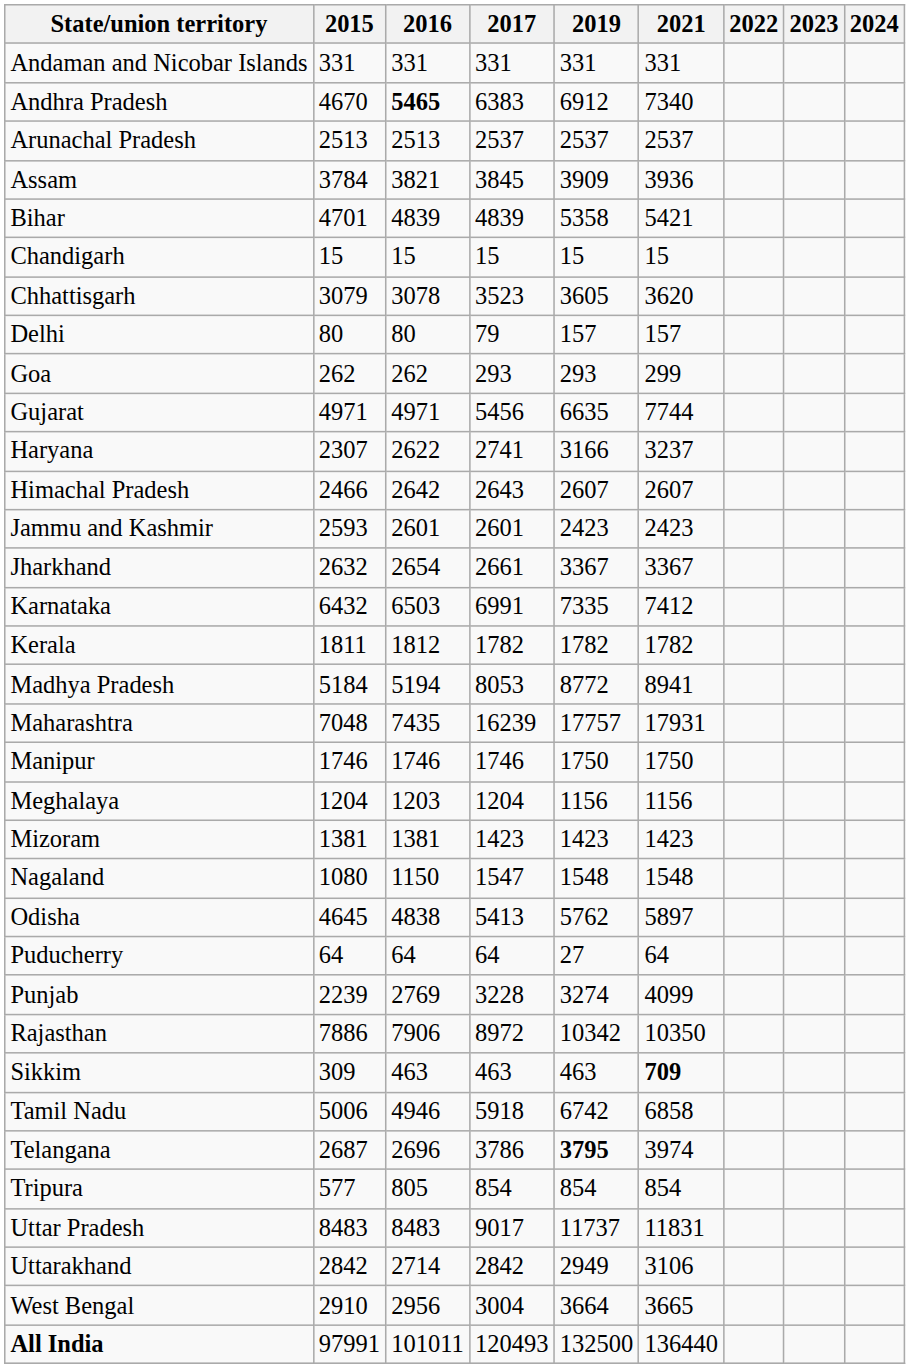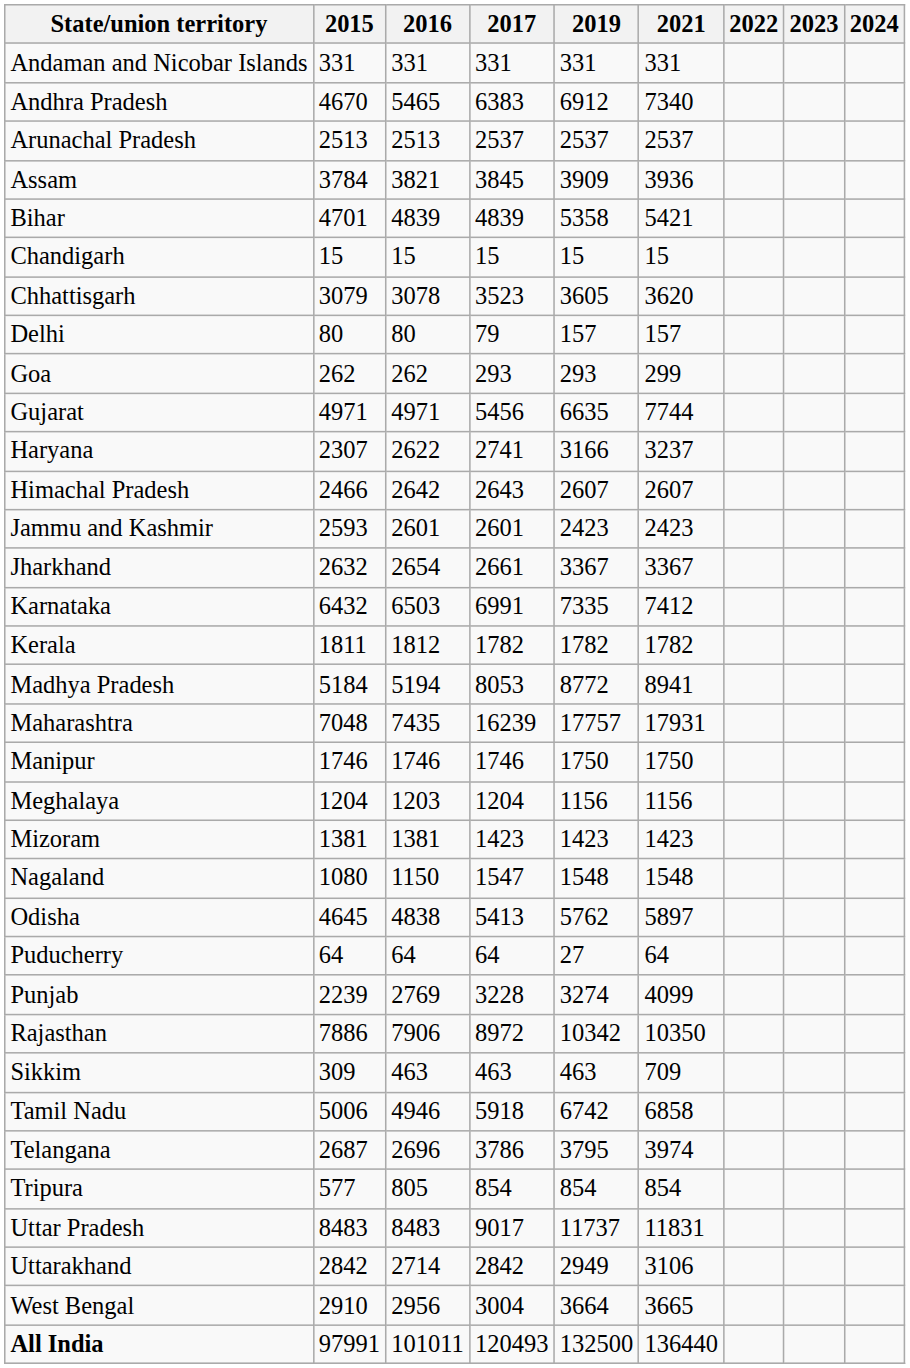(416, 101) bold -> (416, 101) normal
(663, 1072) bold -> (663, 1072) normal
(584, 1149) bold -> (584, 1149) normal
